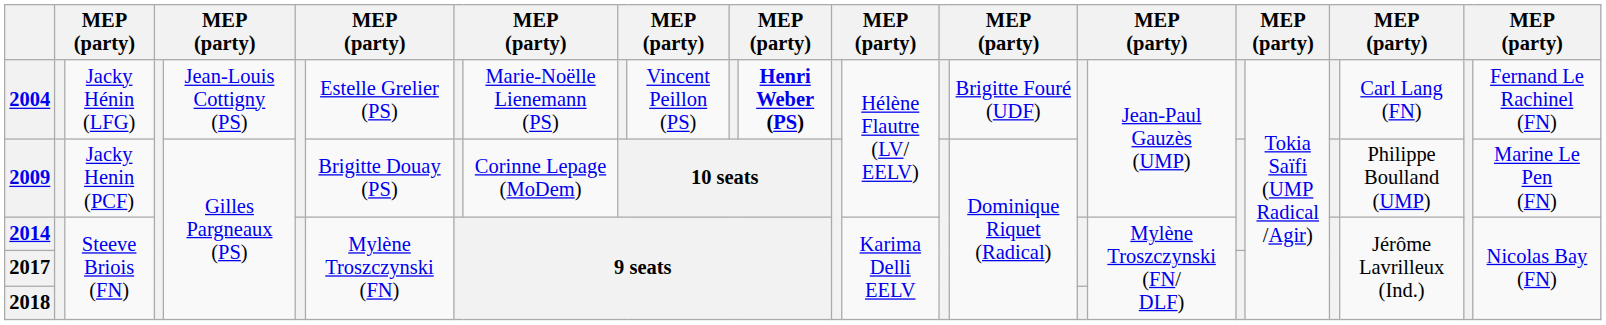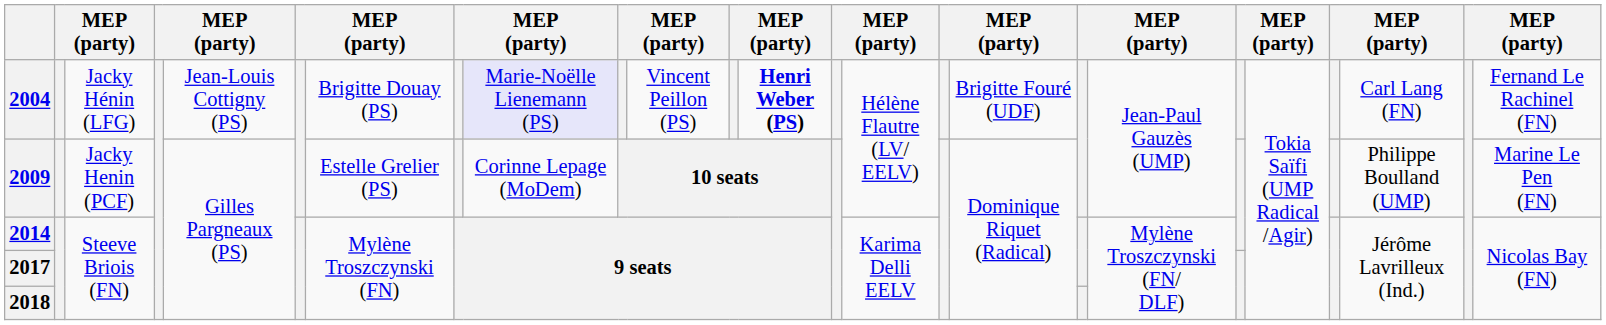(379, 99) Estelle Grelier (PS) -> (380, 99) Brigitte Douay (PS)
(541, 99) no background -> (541, 99) lavender background
(380, 177) Brigitte Douay (PS) -> (379, 177) Estelle Grelier (PS)
